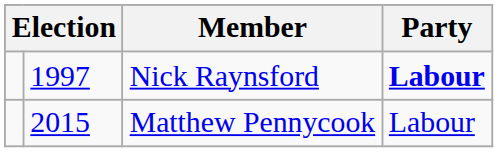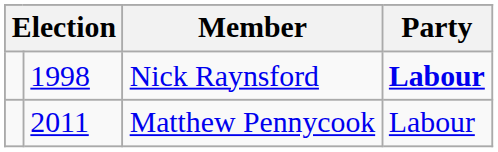(60, 75) 1997 -> (60, 75) 1998
(60, 122) 2015 -> (60, 122) 2011
